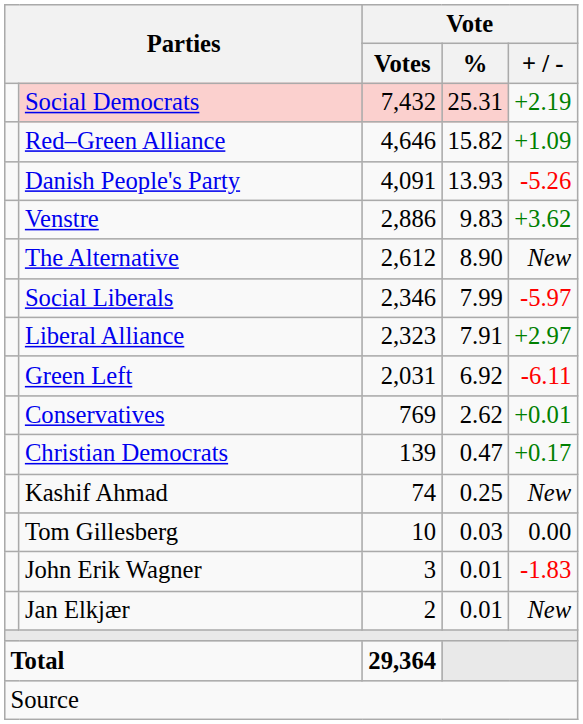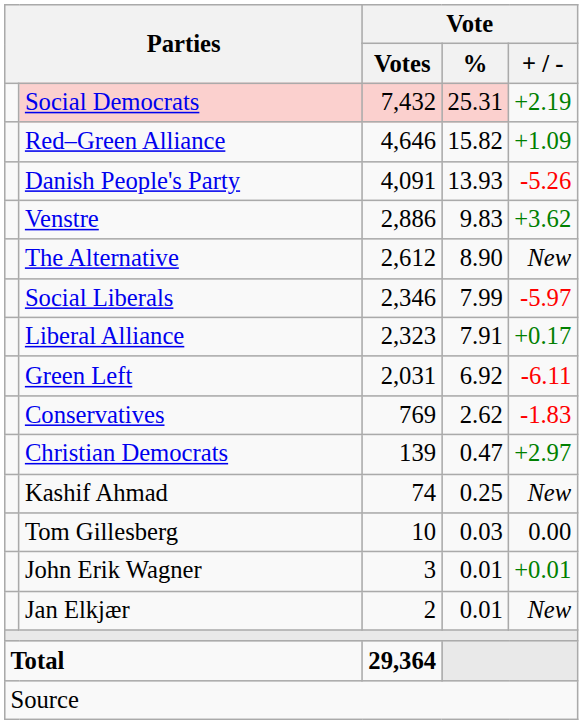(543, 336) +2.97 -> (543, 336) +0.17
(543, 414) +0.01 -> (546, 414) -1.83
(543, 453) +0.17 -> (543, 453) +2.97
(546, 571) -1.83 -> (543, 571) +0.01
